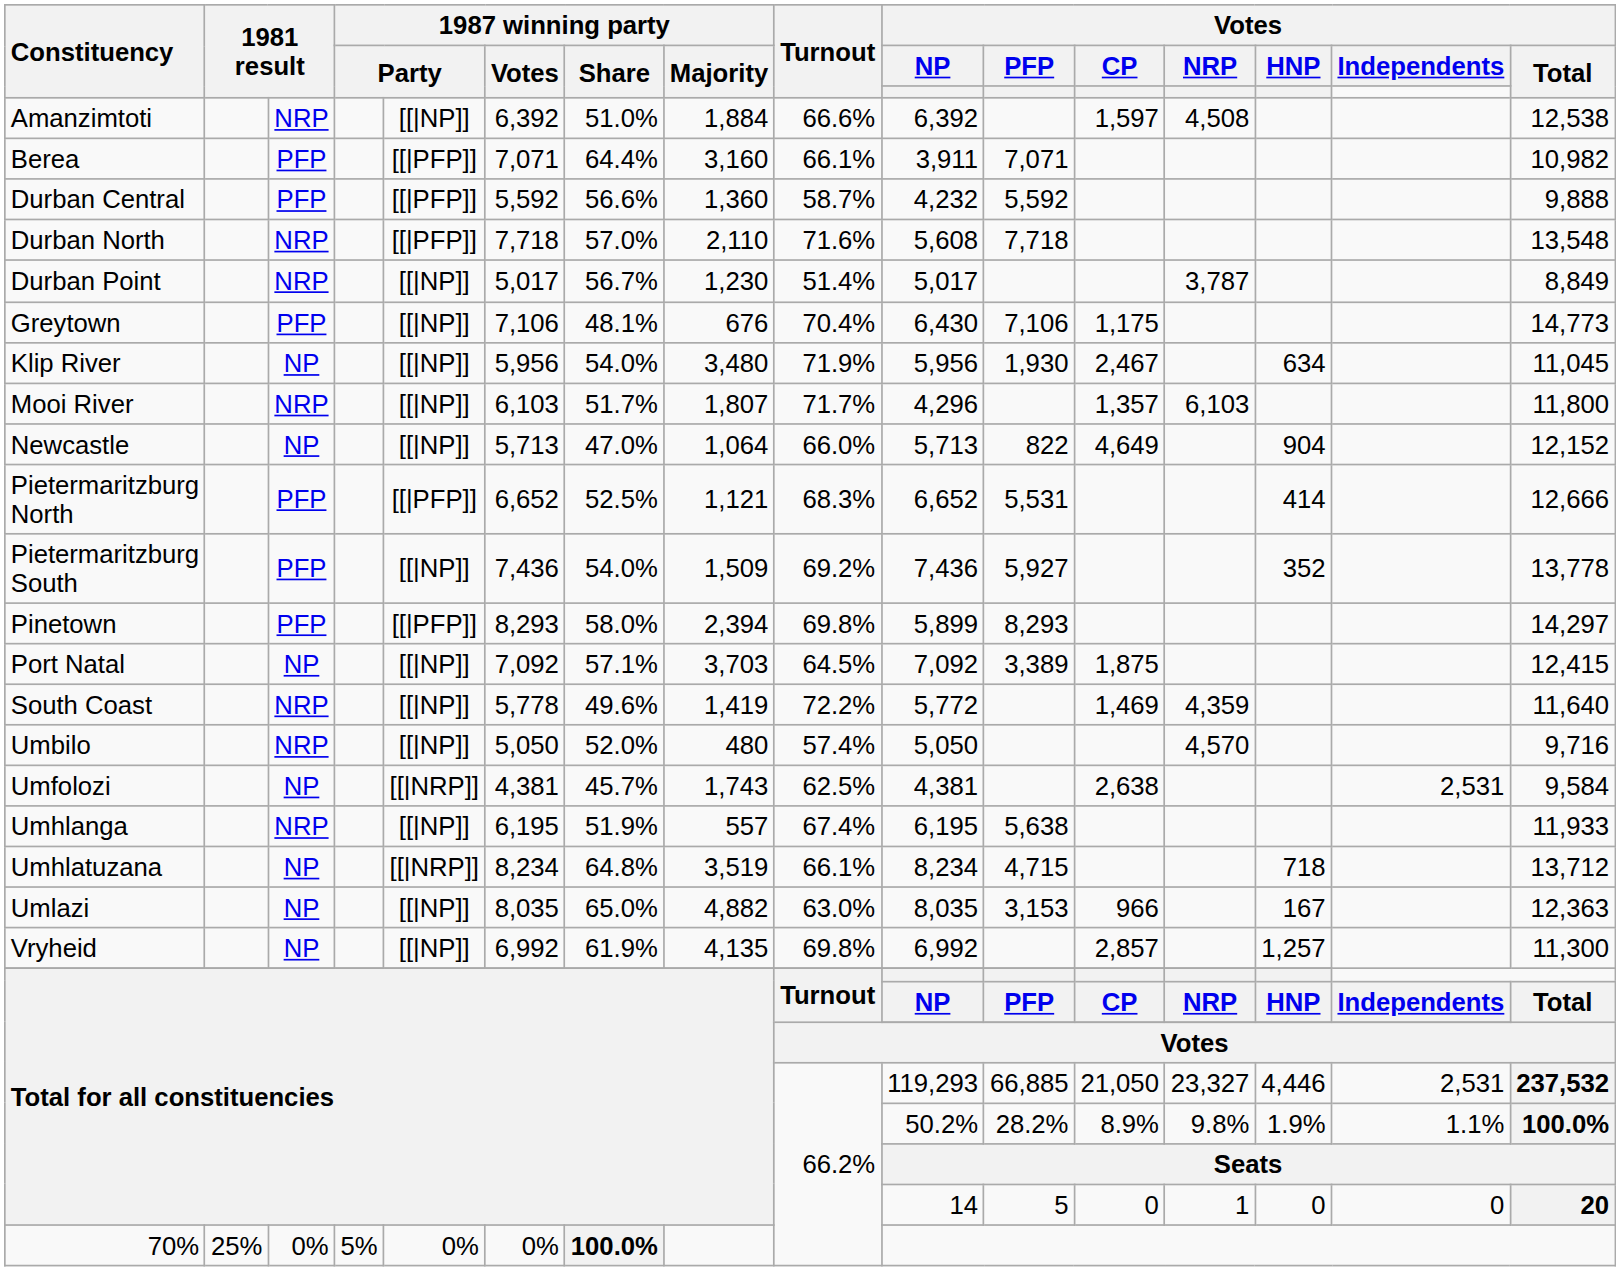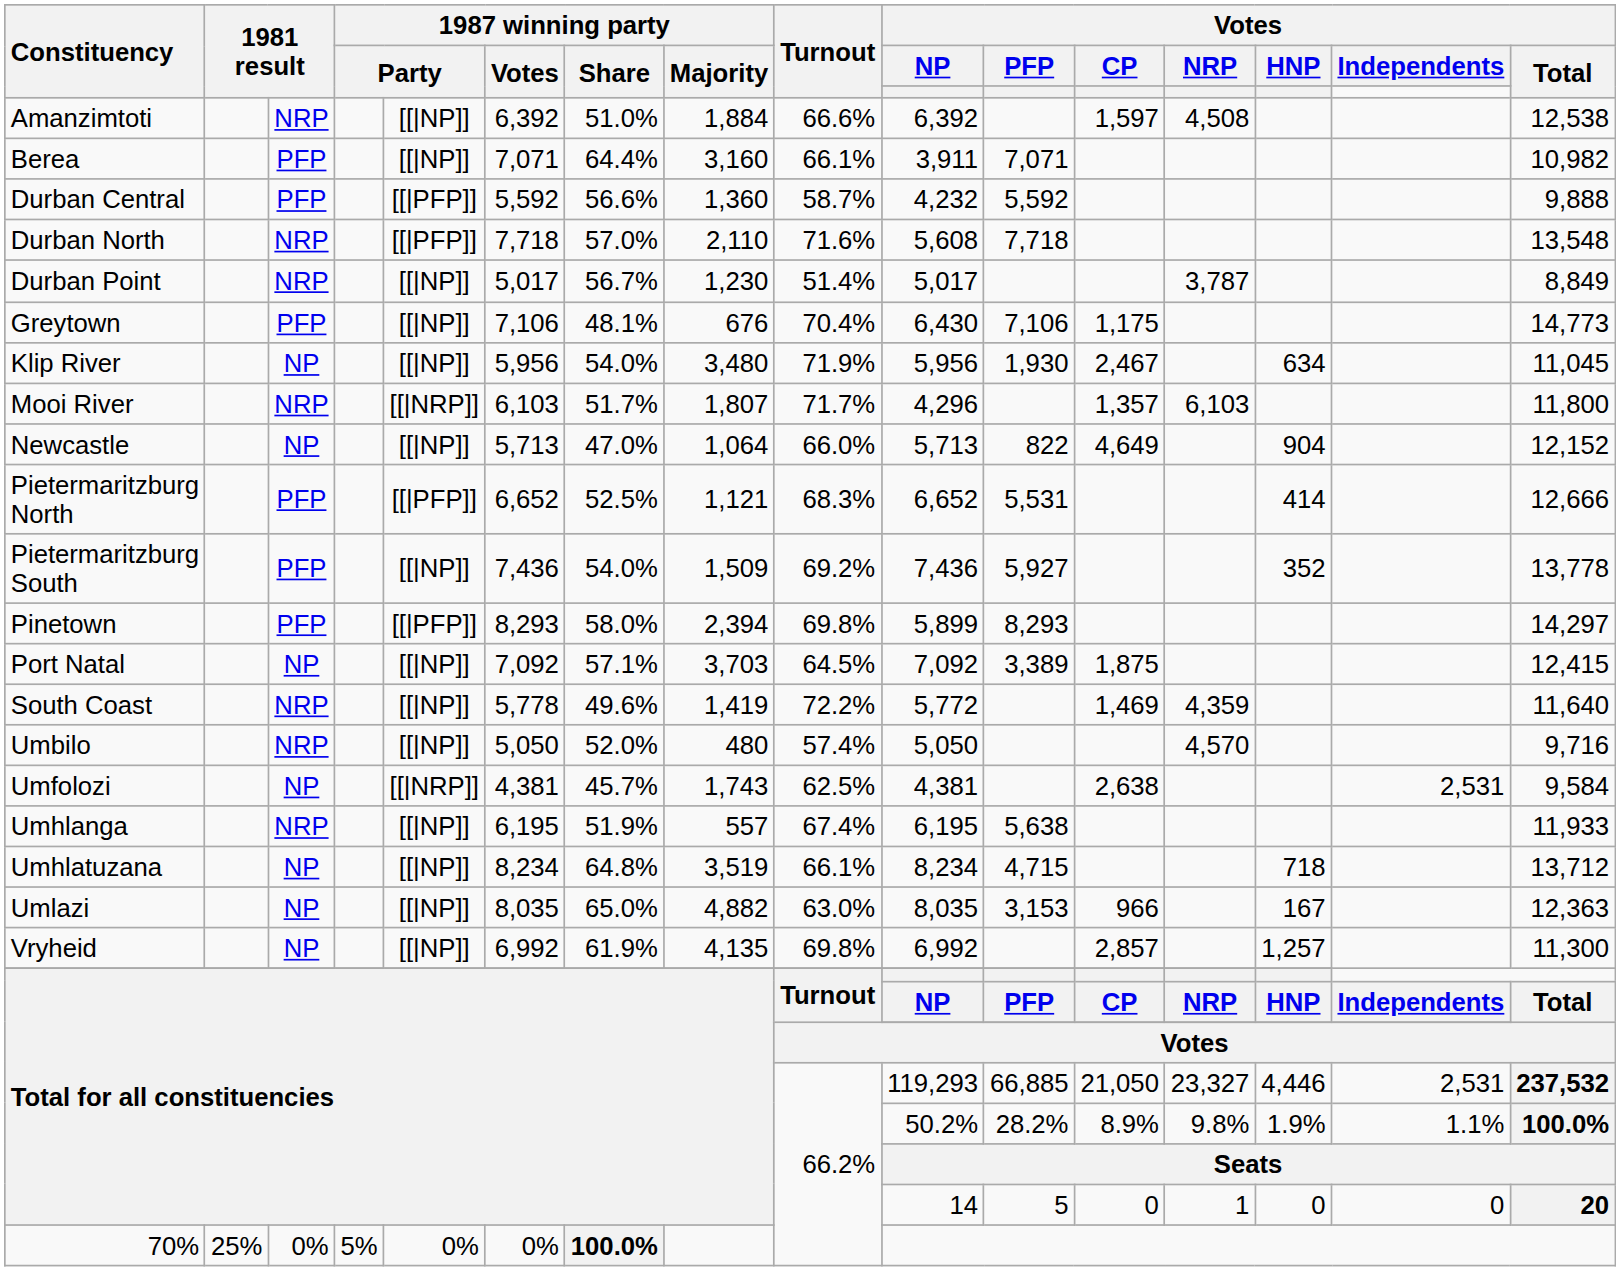(434, 159) [[|PFP]] -> (434, 159) [[|NP]]
(434, 403) [[|NP]] -> (434, 403) [[|NRP]]
(434, 867) [[|NRP]] -> (434, 867) [[|NP]]
